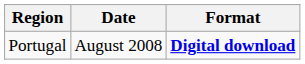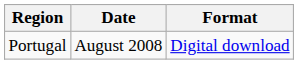(233, 45) bold -> (230, 45) normal
